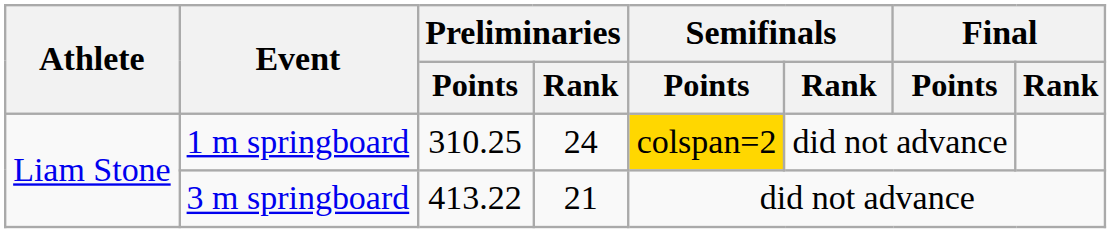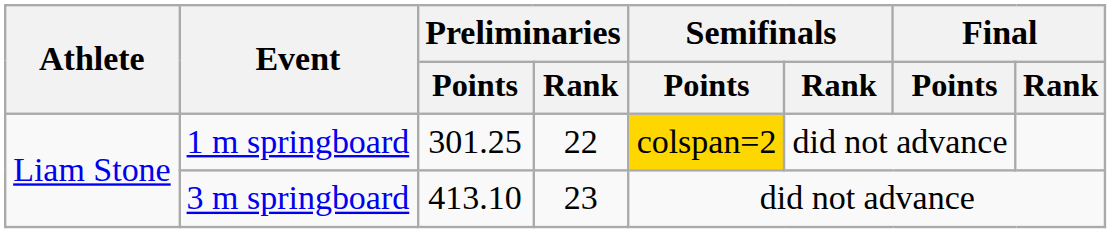(475, 141) 310.25 -> (475, 141) 301.25
(581, 141) 24 -> (581, 141) 22
(475, 198) 413.22 -> (475, 198) 413.10
(581, 198) 21 -> (581, 198) 23
